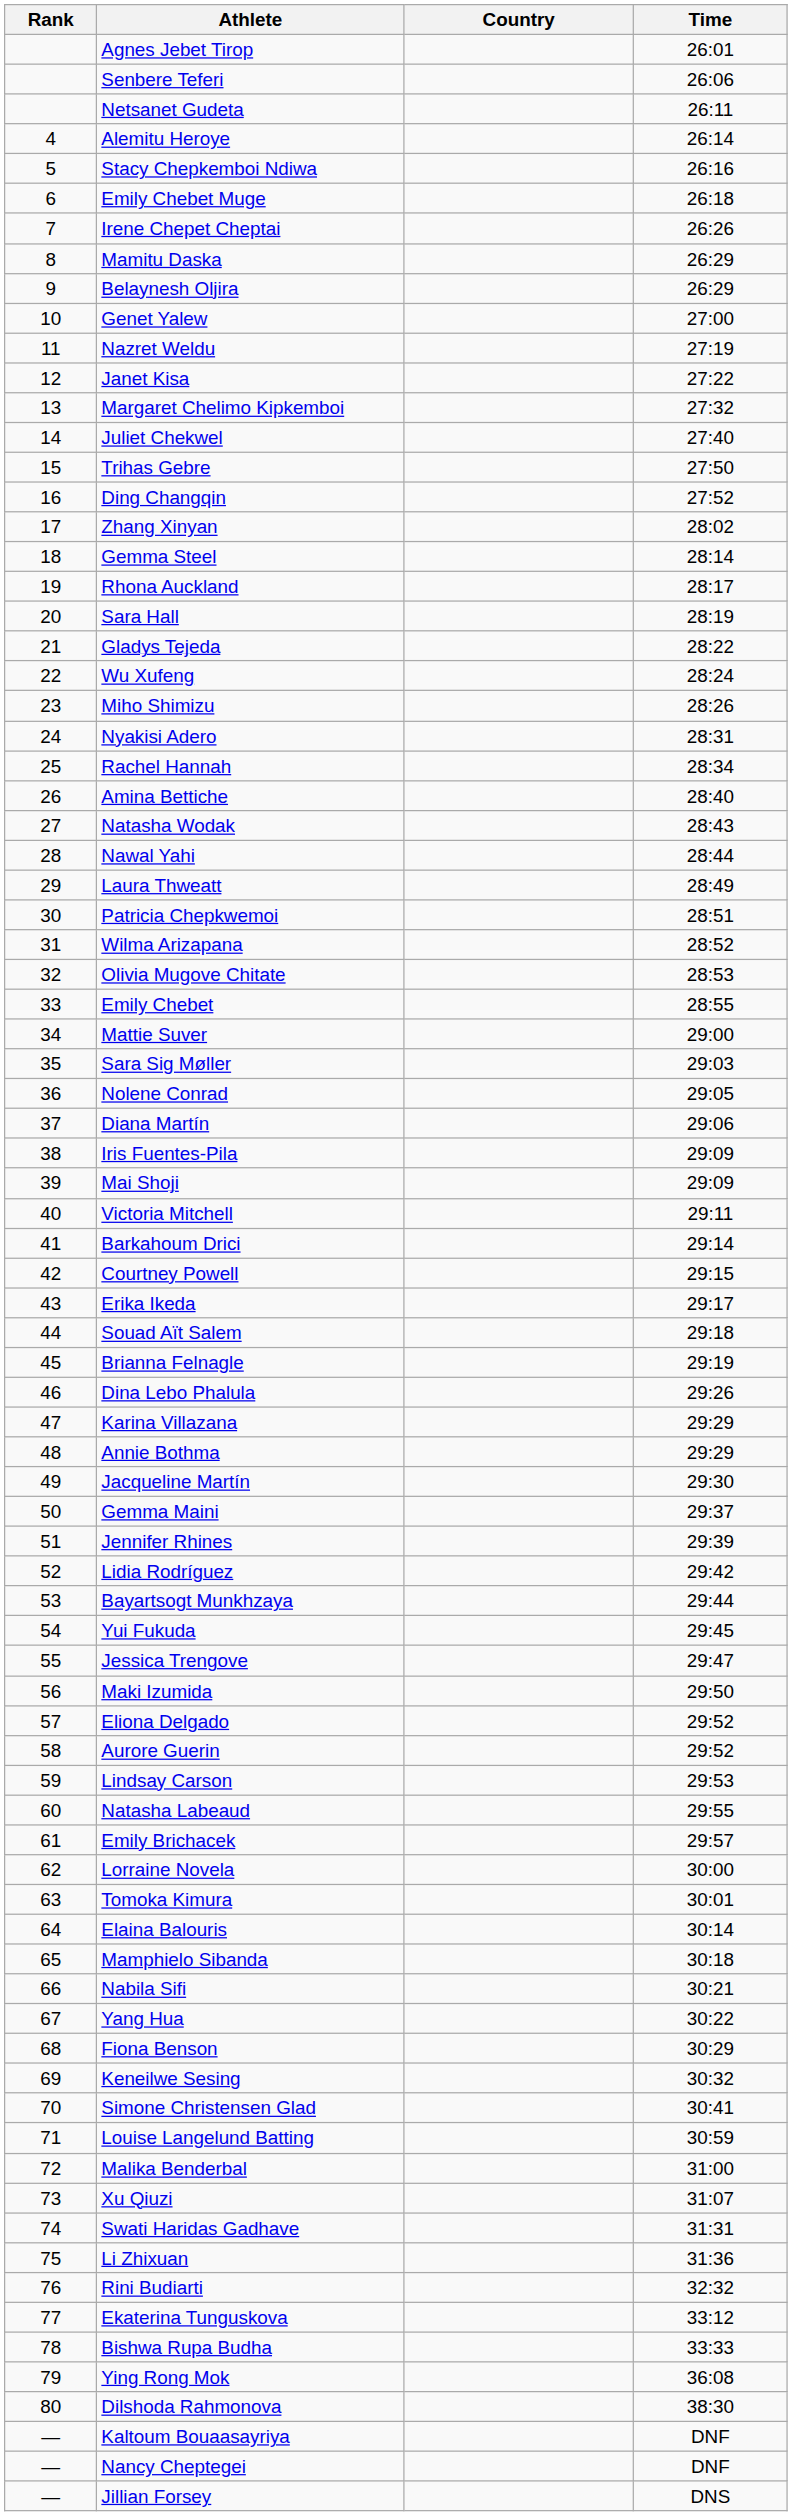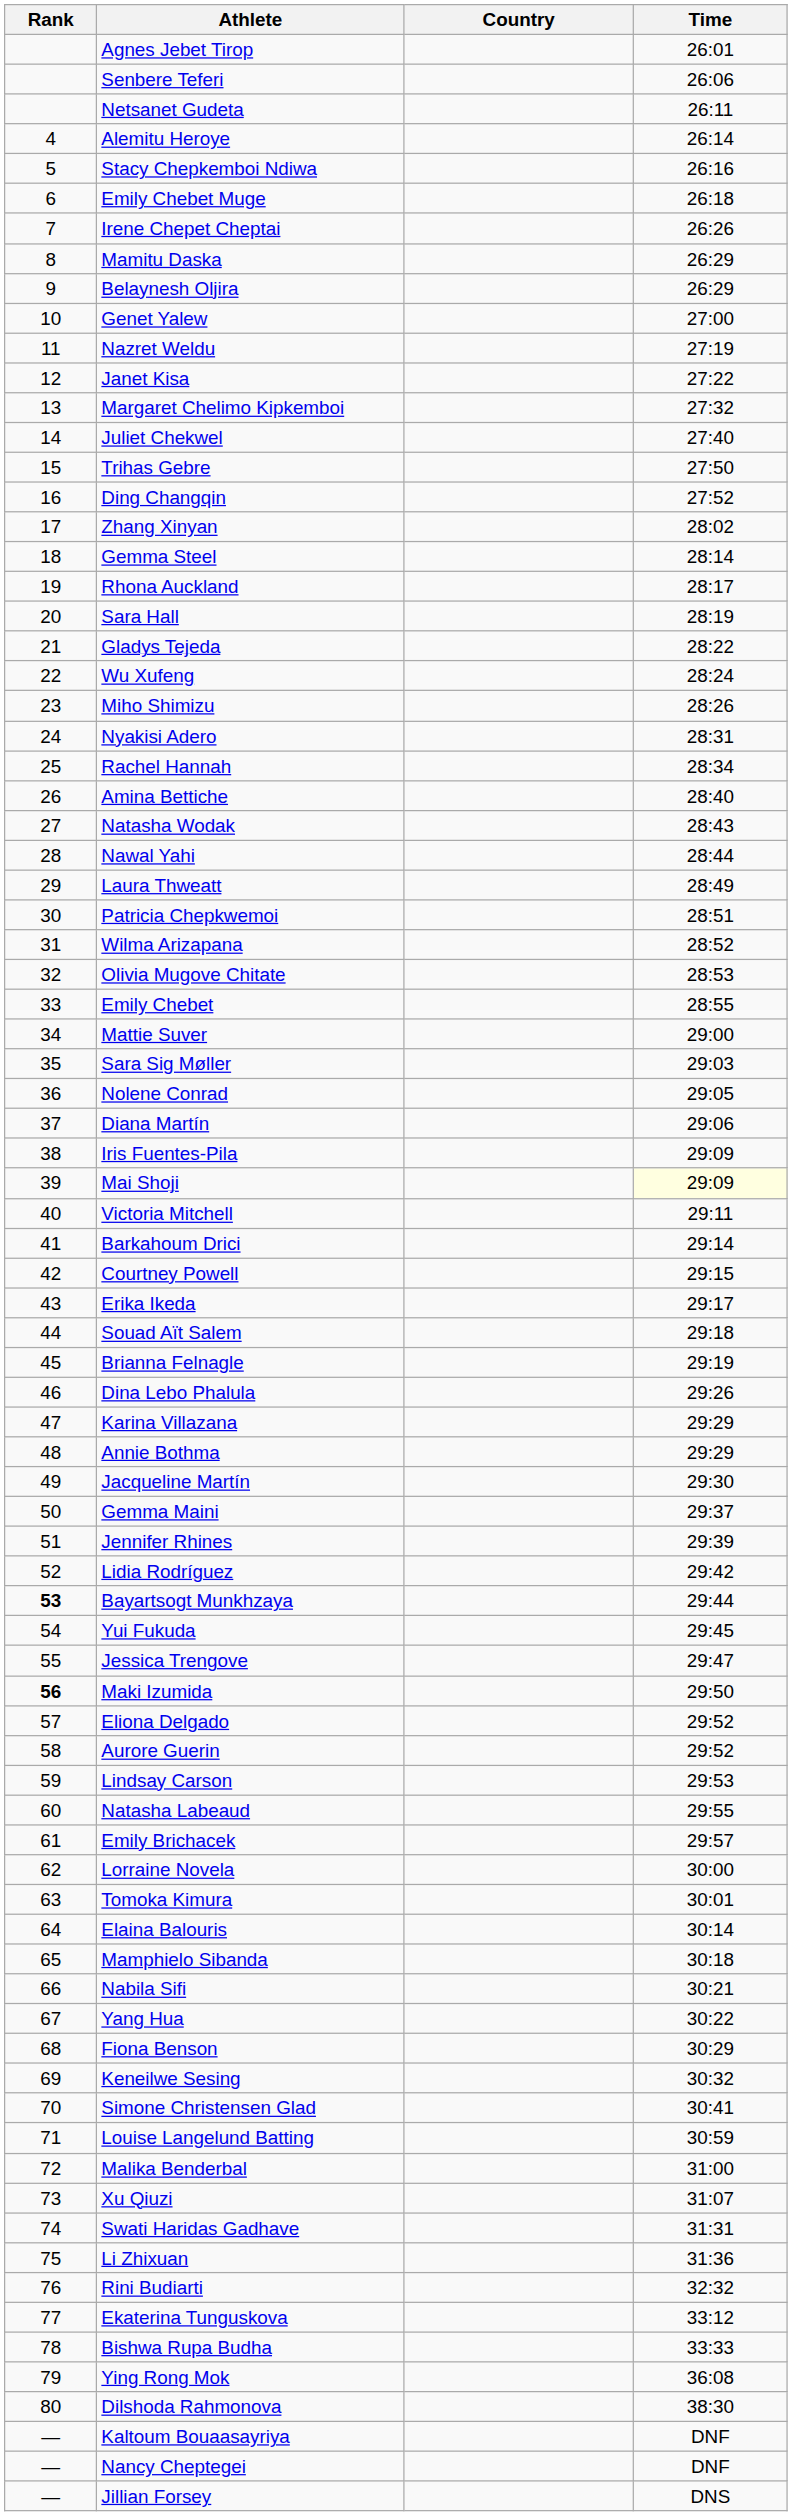(710, 1183) no background -> (710, 1183) lightyellow background
(51, 1601) normal -> (51, 1601) bold
(51, 1691) normal -> (51, 1691) bold
